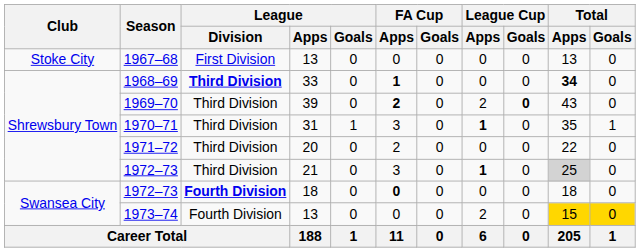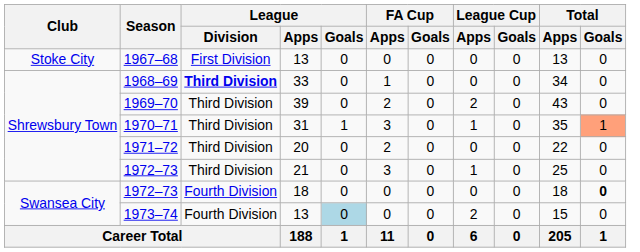(396, 81) bold -> (387, 81) normal
(569, 81) bold -> (560, 81) normal
(396, 103) bold -> (387, 103) normal
(526, 103) bold -> (517, 103) normal
(483, 125) bold -> (474, 125) normal
(612, 125) no background -> (603, 125) lightsalmon background
(483, 170) bold -> (474, 170) normal
(569, 170) lightgrey background -> (560, 170) no background
(235, 192) bold -> (231, 192) normal
(396, 192) bold -> (387, 192) normal
(612, 192) normal -> (603, 192) bold
(353, 214) no background -> (344, 214) lightblue background
(569, 214) gold background -> (560, 214) no background
(612, 214) gold background -> (603, 214) no background
